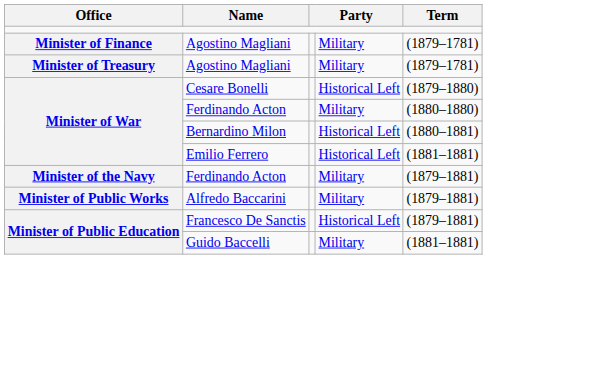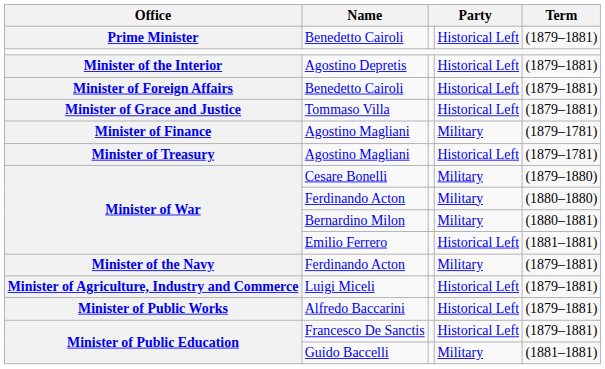+ row: (153, 37)
+ row: (153, 66)
+ row: (153, 88)
+ row: (153, 110)
(341, 66) Military -> (478, 154) Historical Left
(359, 88) Historical Left -> (460, 176) Military
(359, 132) Historical Left -> (460, 220) Military
+ row: (153, 286)
(341, 198) Military -> (478, 308) Historical Left
